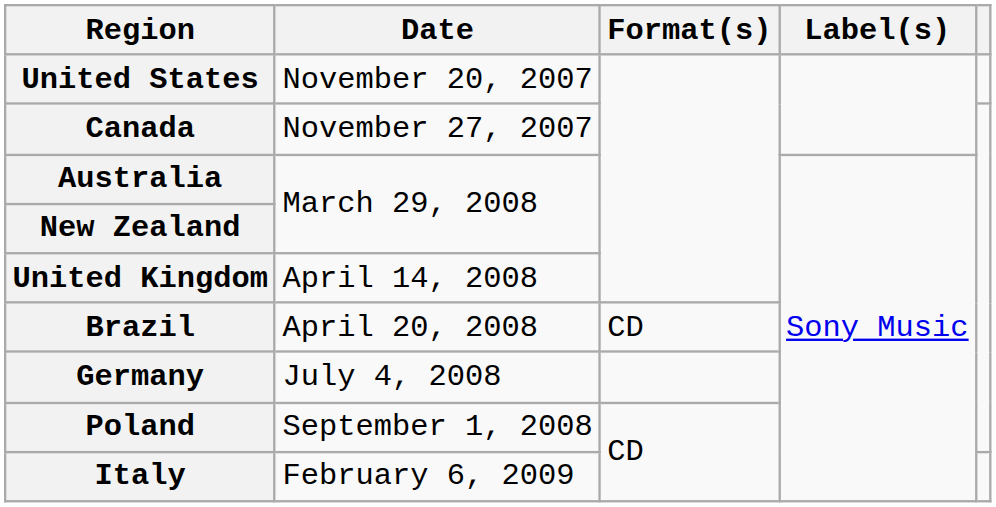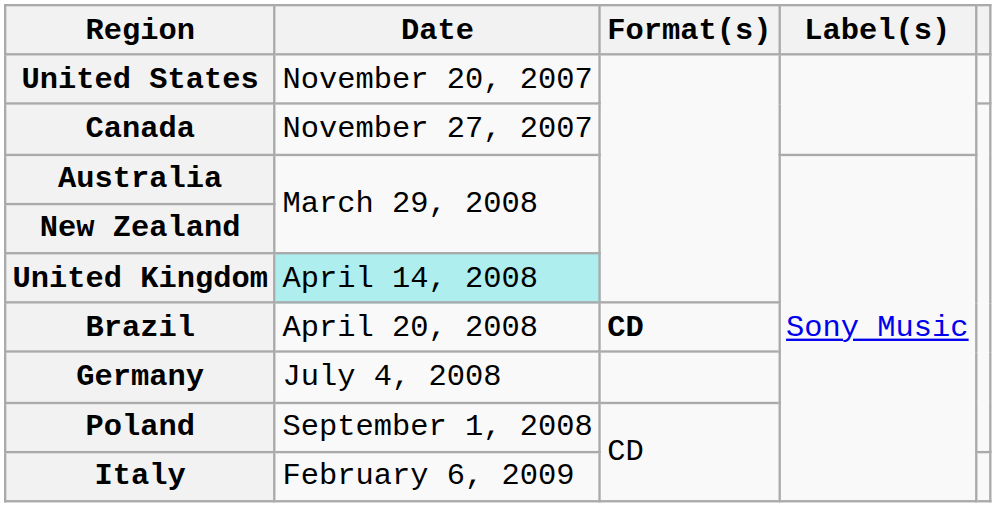(410, 278) no background -> (410, 278) paleturquoise background
(626, 327) normal -> (626, 327) bold
